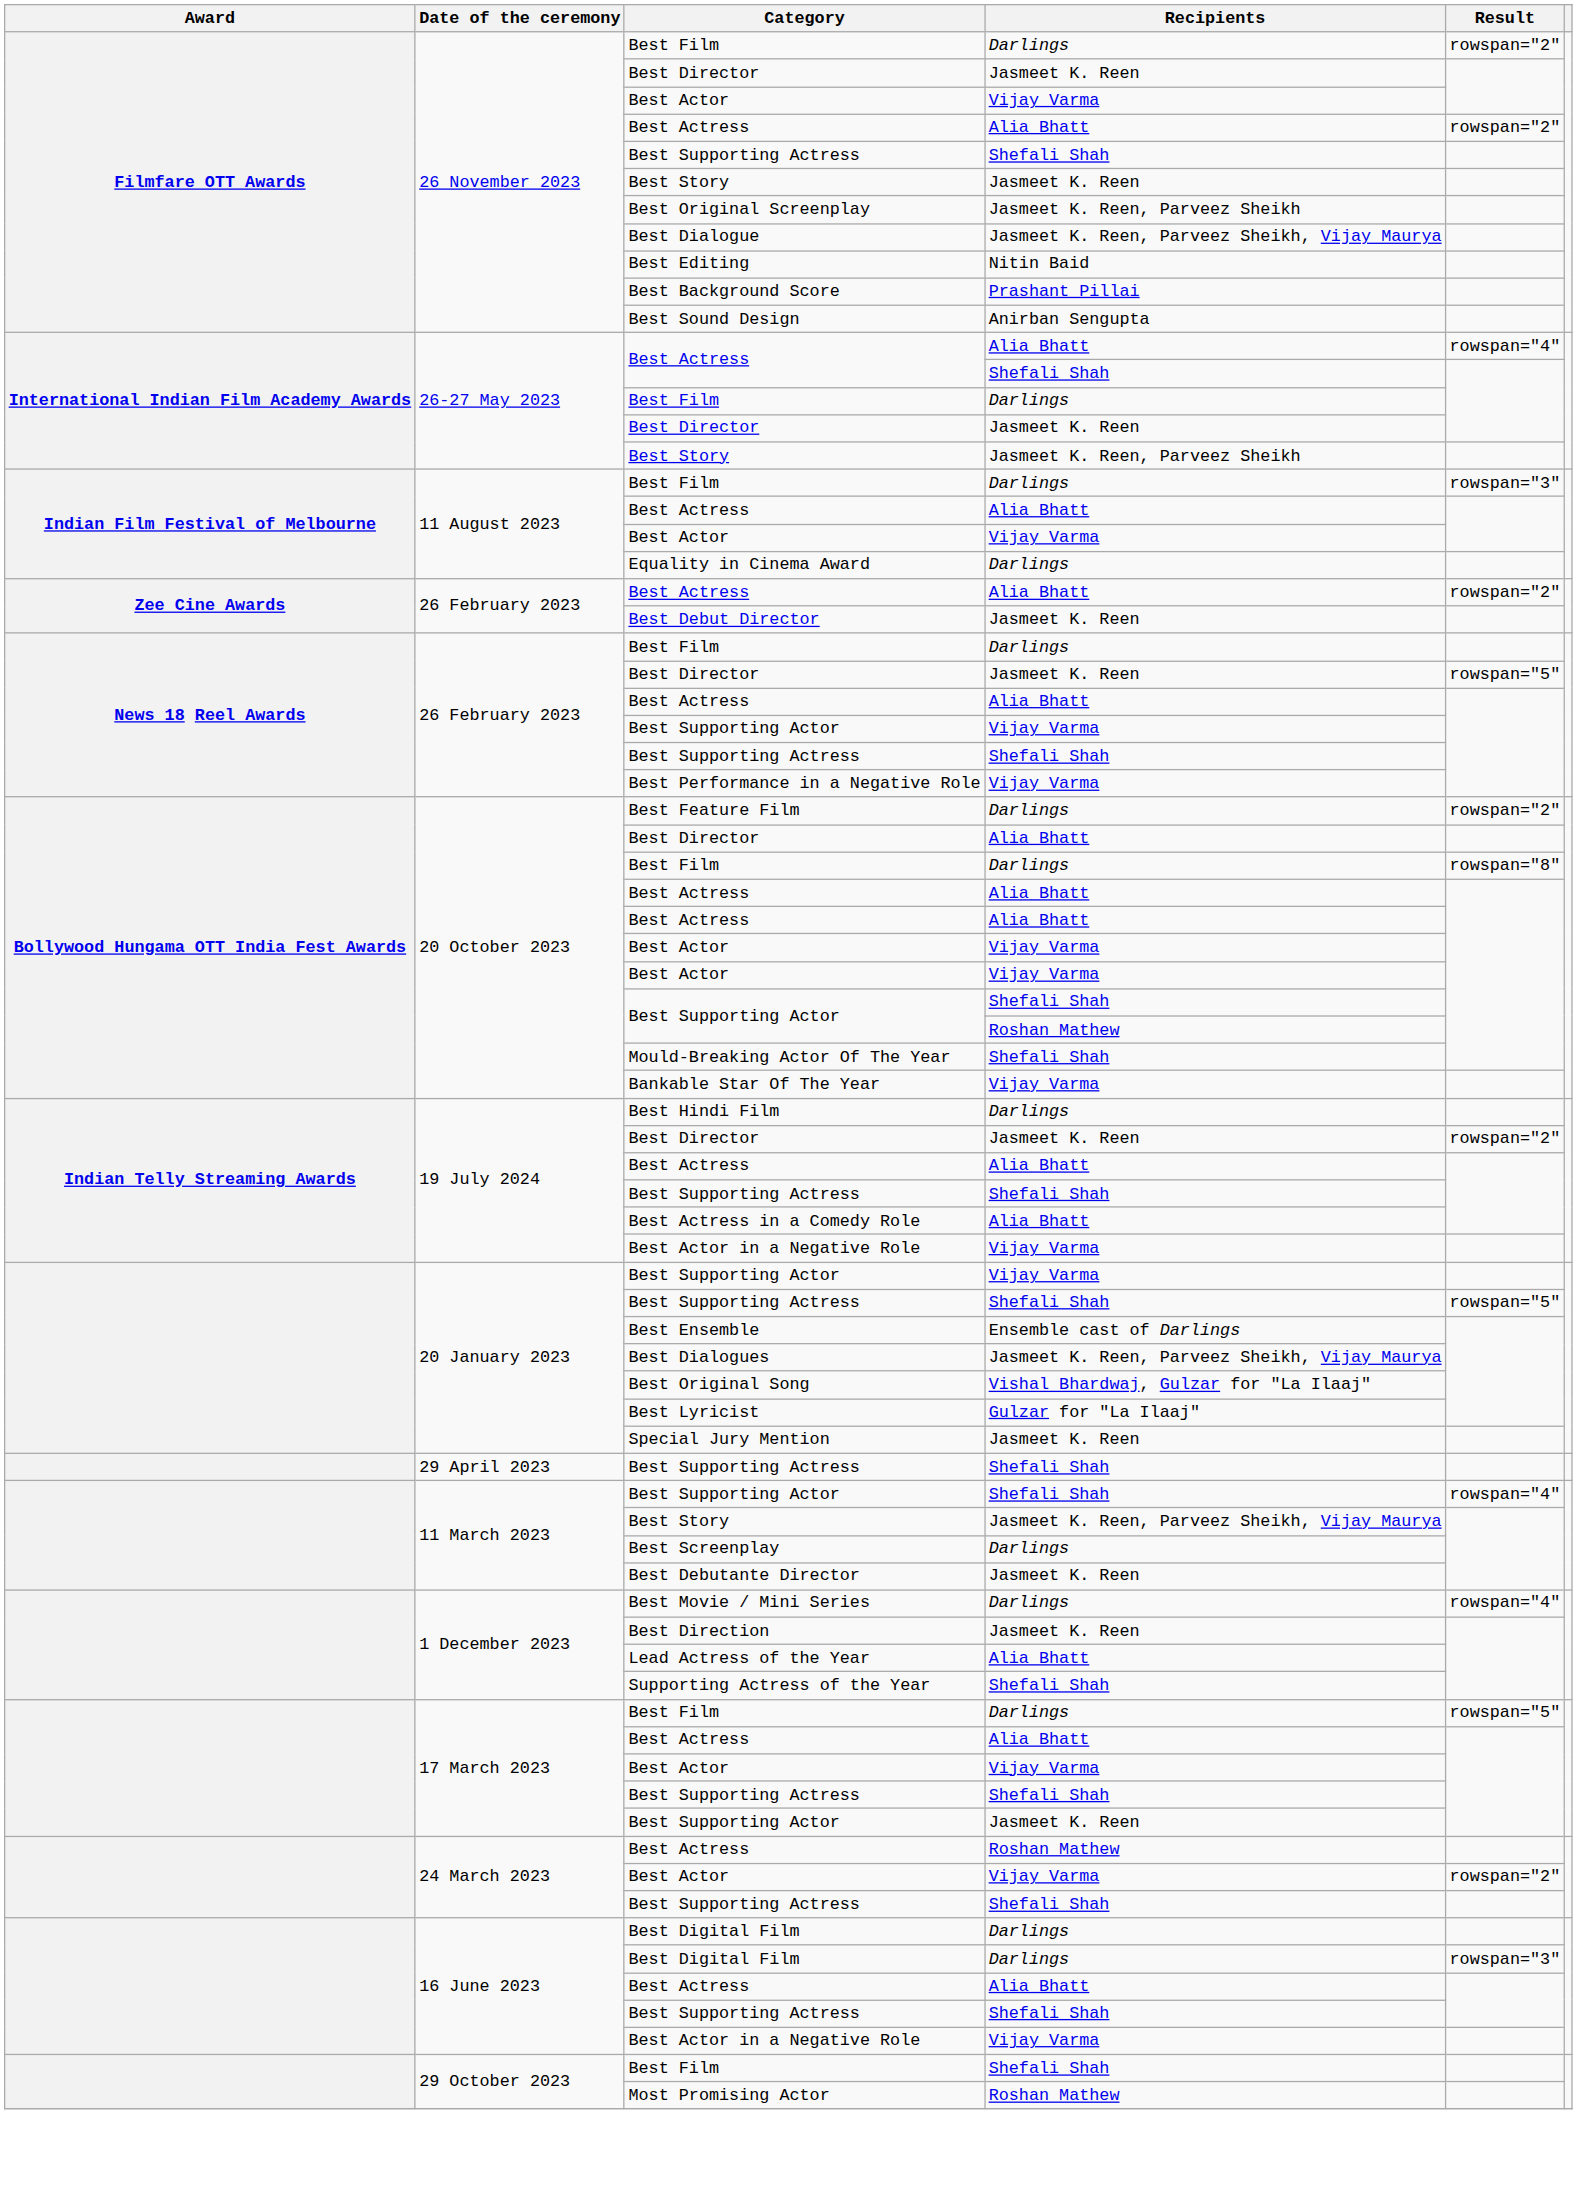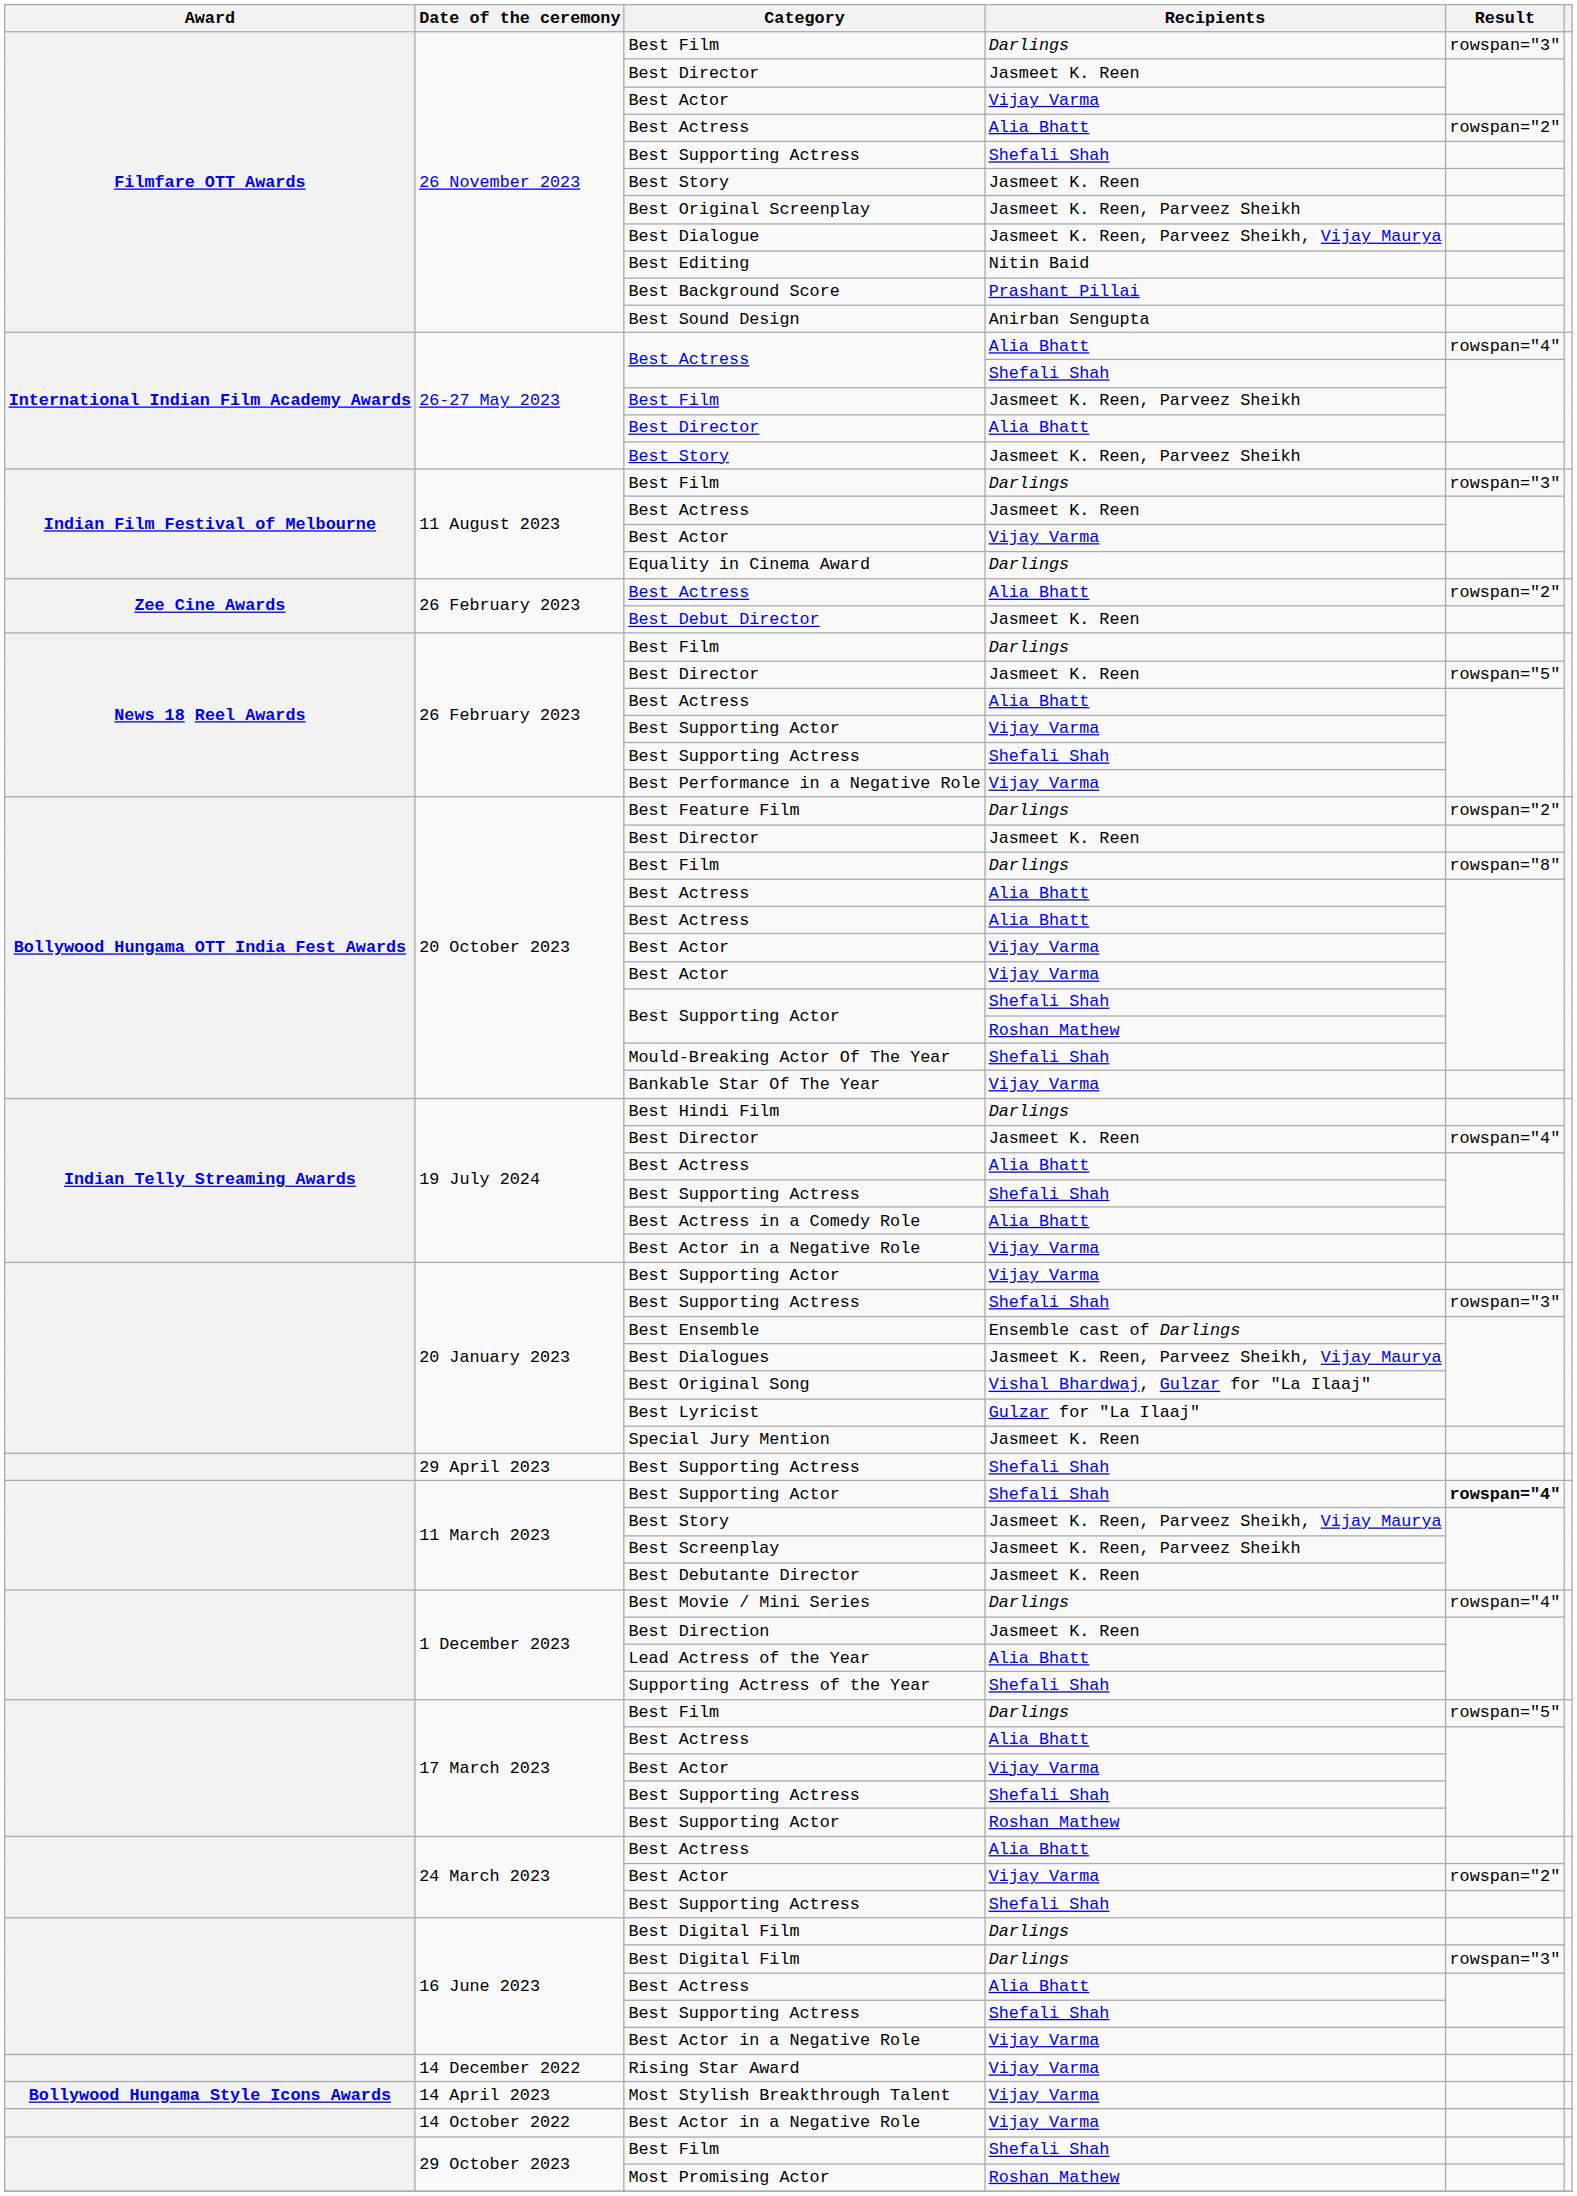(1505, 46) rowspan="2" -> (1505, 46) rowspan="3"
(1029, 401) Darlings -> (1145, 401) Jasmeet K. Reen, Parveez Sheikh
(1064, 428) Jasmeet K. Reen -> (1039, 428) Alia Bhatt
(1039, 510) Alia Bhatt -> (1064, 510) Jasmeet K. Reen
(1039, 838) Alia Bhatt -> (1064, 838) Jasmeet K. Reen
(1505, 1139) rowspan="2" -> (1505, 1139) rowspan="4"
(1505, 1303) rowspan="5" -> (1505, 1303) rowspan="3"
(1505, 1494) normal -> (1505, 1494) bold
(1029, 1549) Darlings -> (1145, 1549) Jasmeet K. Reen, Parveez Sheikh
(1064, 1822) Jasmeet K. Reen -> (1054, 1822) Roshan Mathew
(1054, 1850) Roshan Mathew -> (1039, 1850) Alia Bhatt
+ row: (500, 2068)
+ row: (485, 2096)
+ row: (495, 2123)
